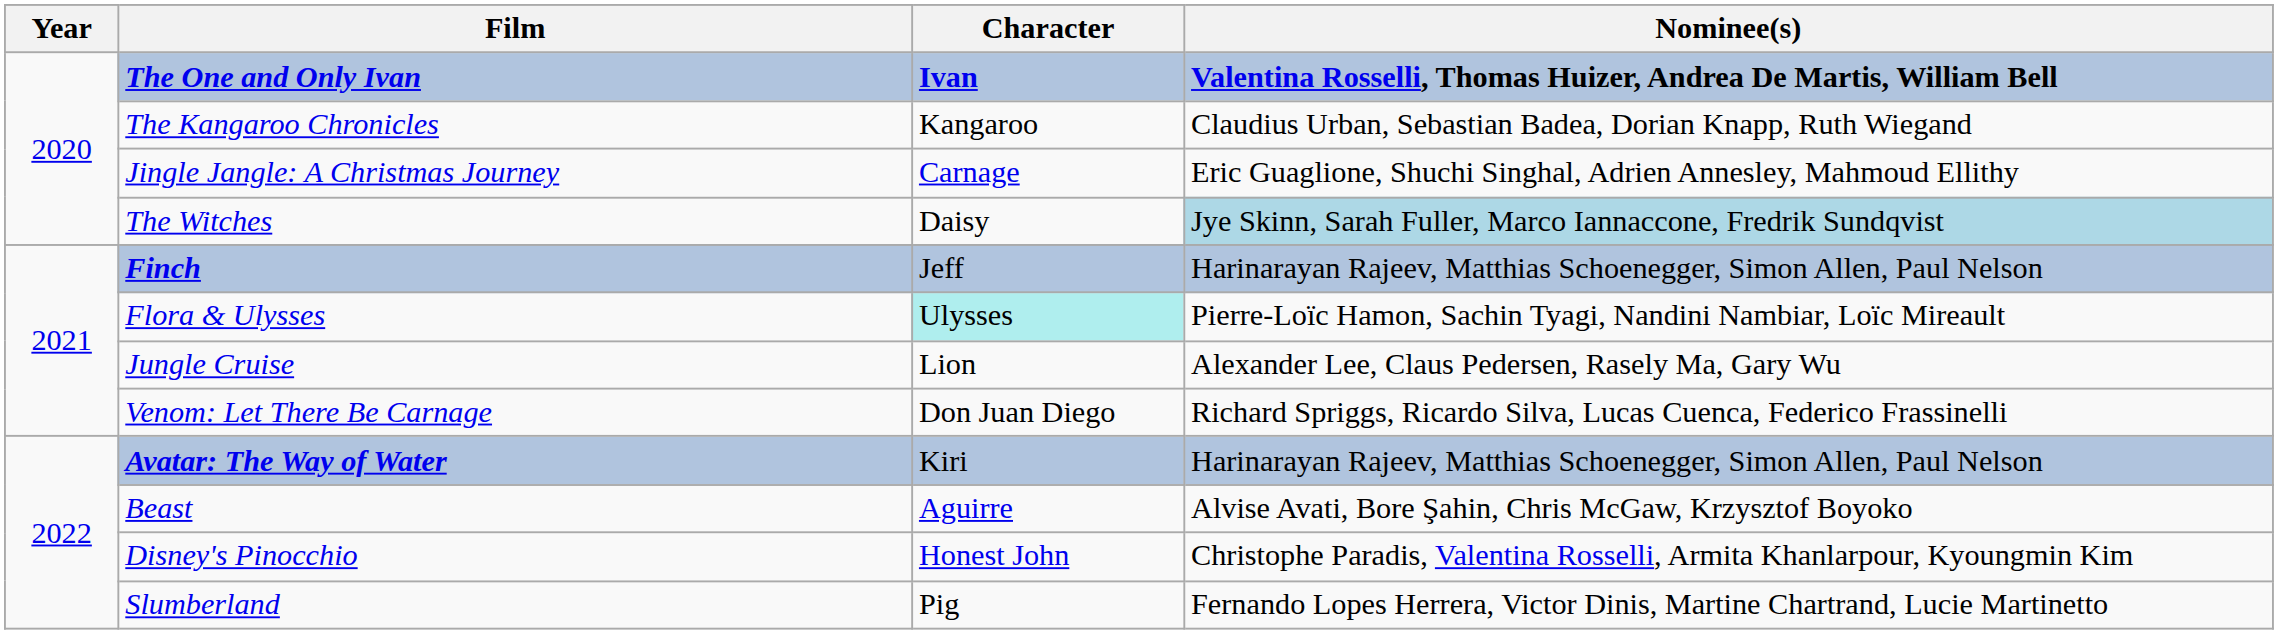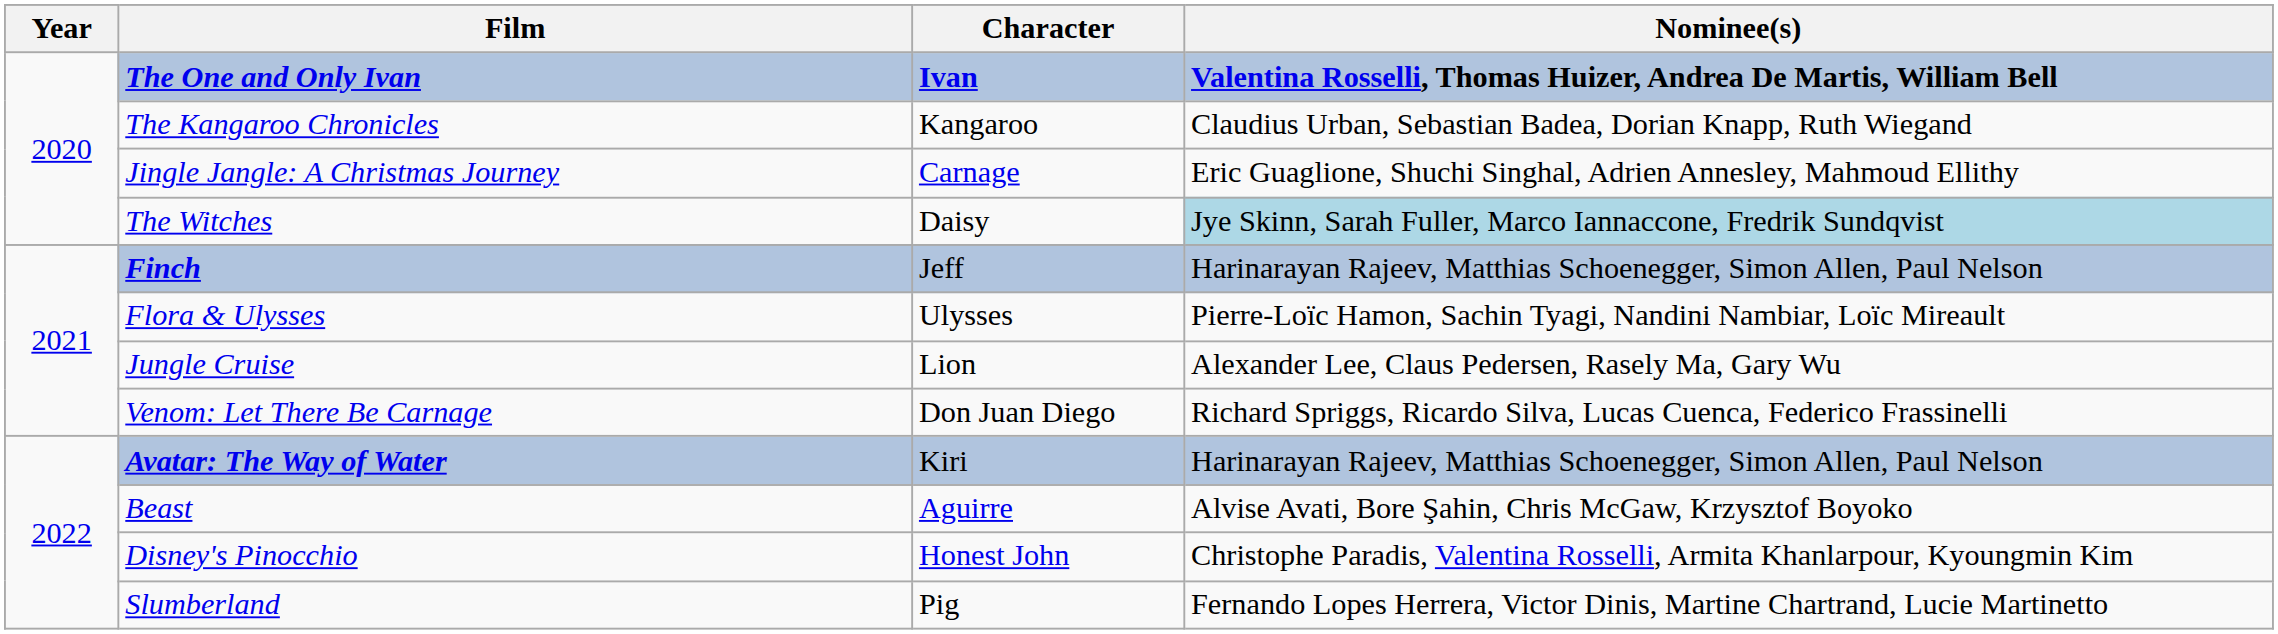(966, 316) paleturquoise background -> (966, 316) no background
